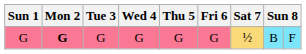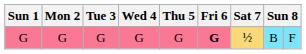(62, 37) bold -> (62, 37) normal
(214, 37) normal -> (214, 37) bold
